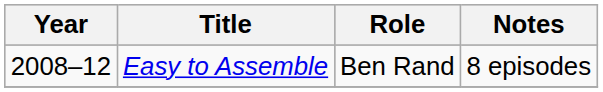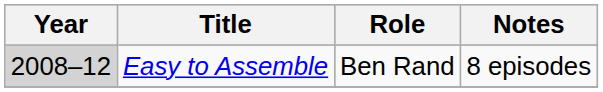(61, 65) no background -> (61, 65) lightgrey background
